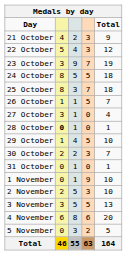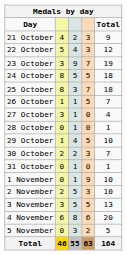(62, 127) bold -> (62, 127) normal
